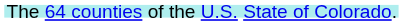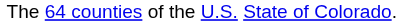(202, 11) paleturquoise background -> (202, 11) no background
